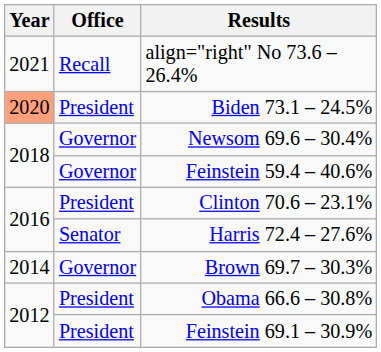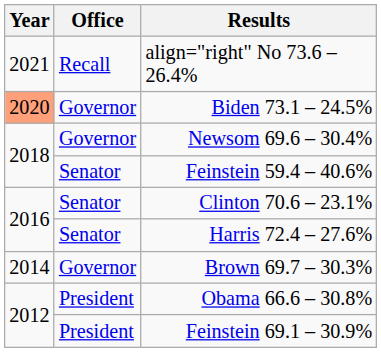(96, 107) President -> (98, 107) Governor
(98, 171) Governor -> (90, 171) Senator
(96, 203) President -> (90, 203) Senator
